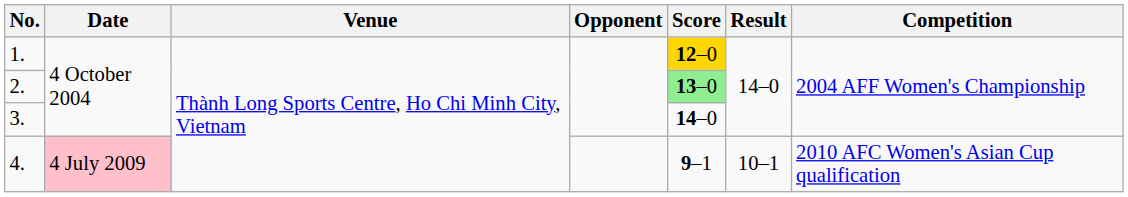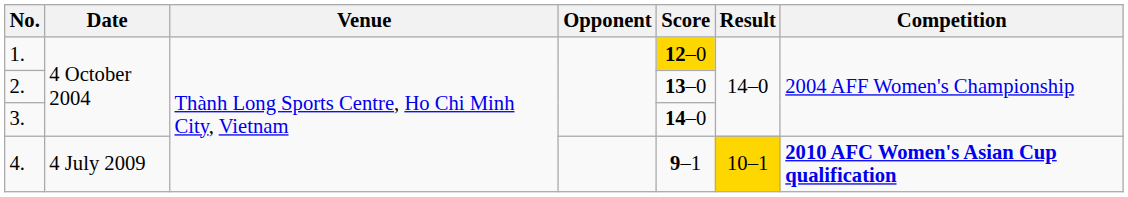(696, 86) lightgreen background -> (686, 86) no background
(97, 163) pink background -> (97, 163) no background
(758, 163) no background -> (748, 163) gold background
(925, 163) normal -> (921, 163) bold
